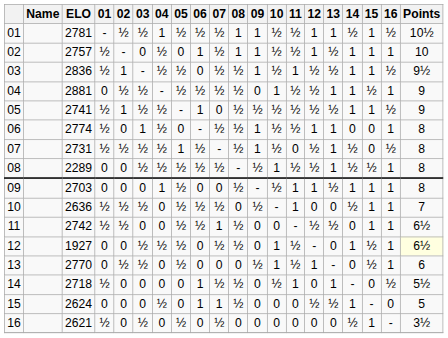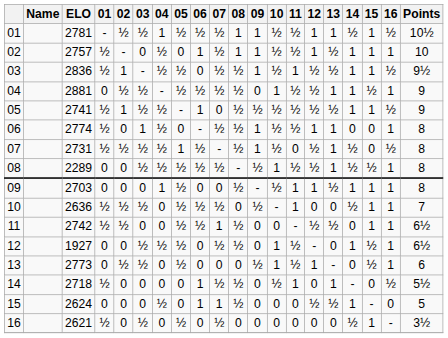(422, 246) lightyellow background -> (422, 246) no background
(79, 265) 2770 -> (79, 265) 2773
